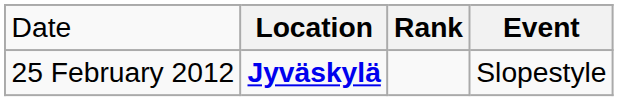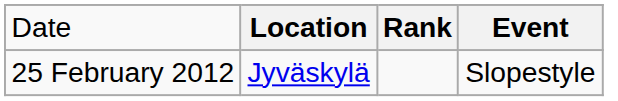(314, 72) bold -> (309, 72) normal
